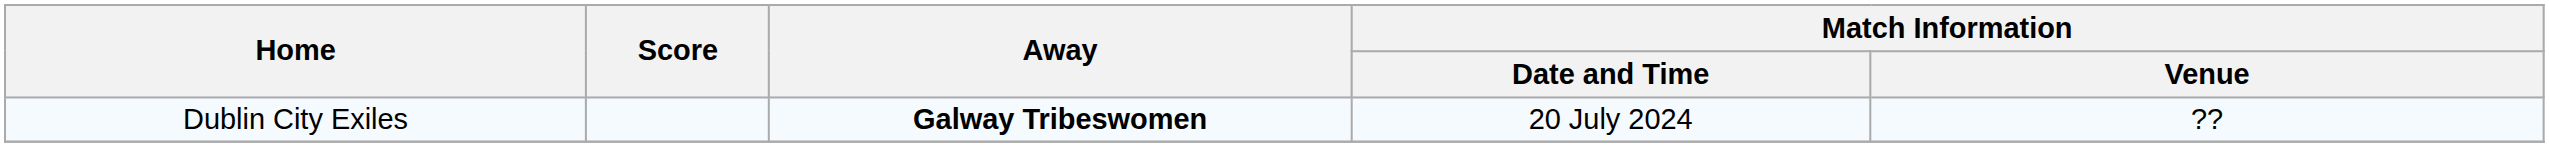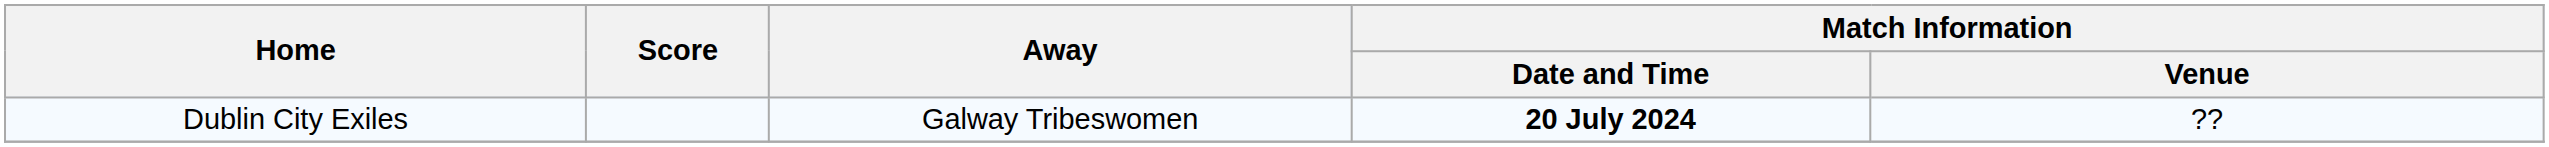(1060, 120) bold -> (1060, 120) normal
(1611, 120) normal -> (1611, 120) bold
